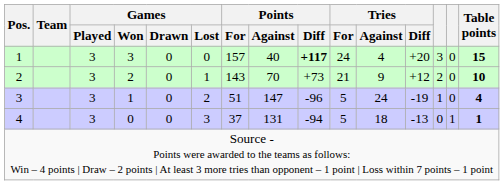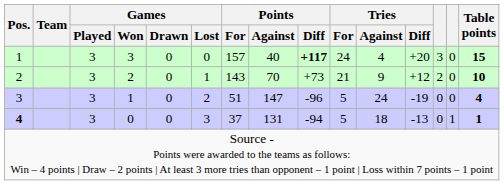(440, 98) 1 -> (440, 98) 0
(19, 118) normal -> (19, 118) bold
